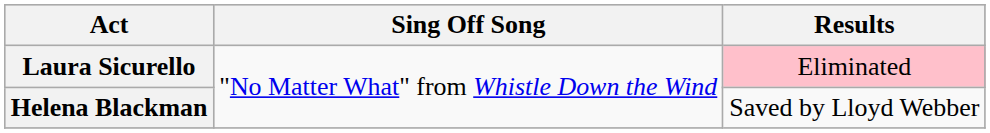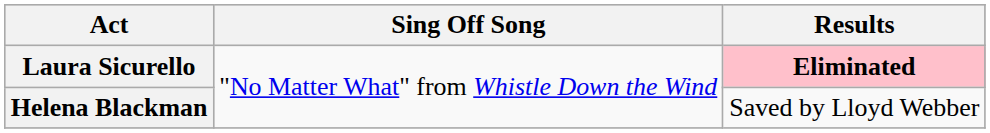(854, 66) normal -> (854, 66) bold
